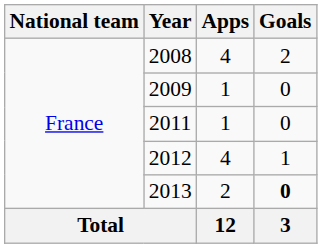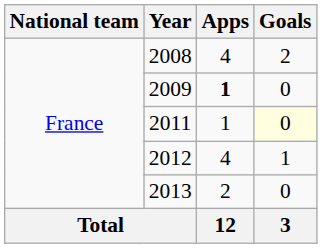(225, 89) normal -> (225, 89) bold
(285, 123) no background -> (285, 123) lightyellow background
(285, 191) bold -> (285, 191) normal
